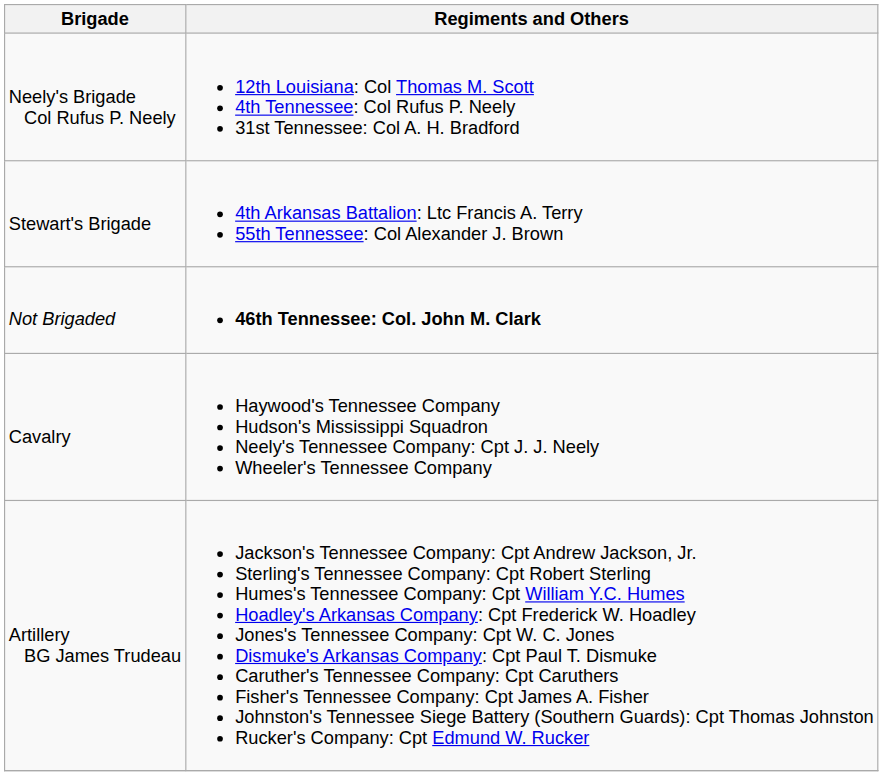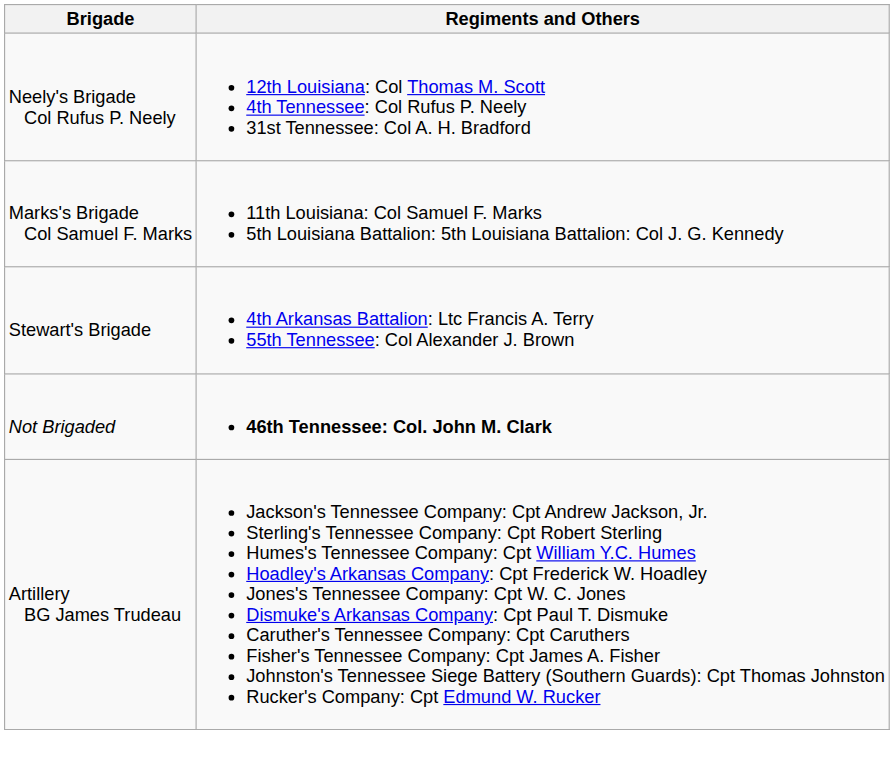+ row: (101, 223)
- row: (40, 436)
